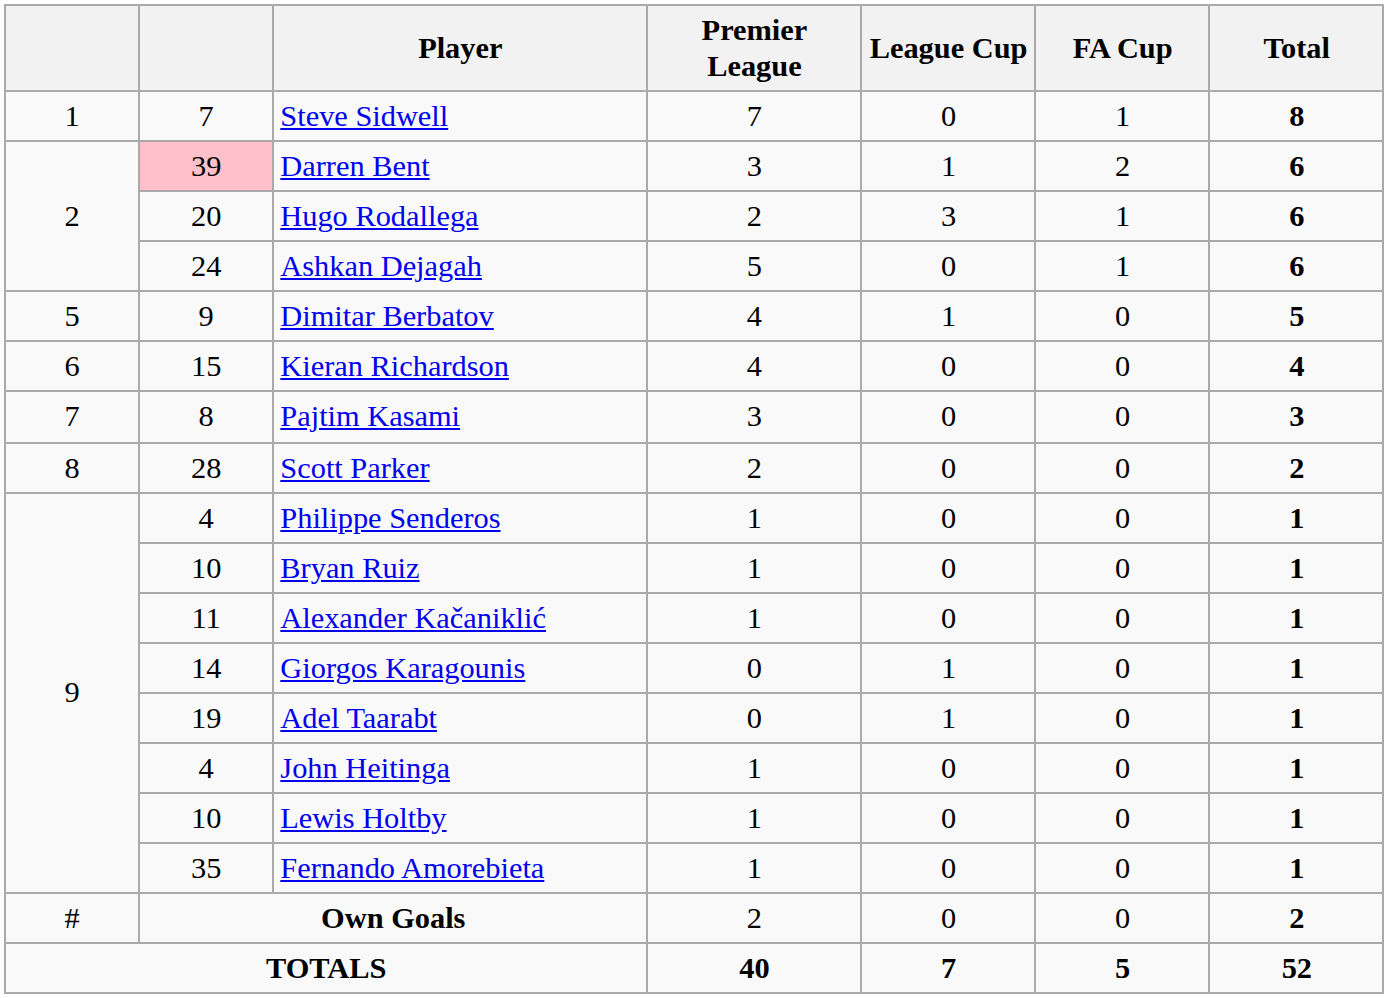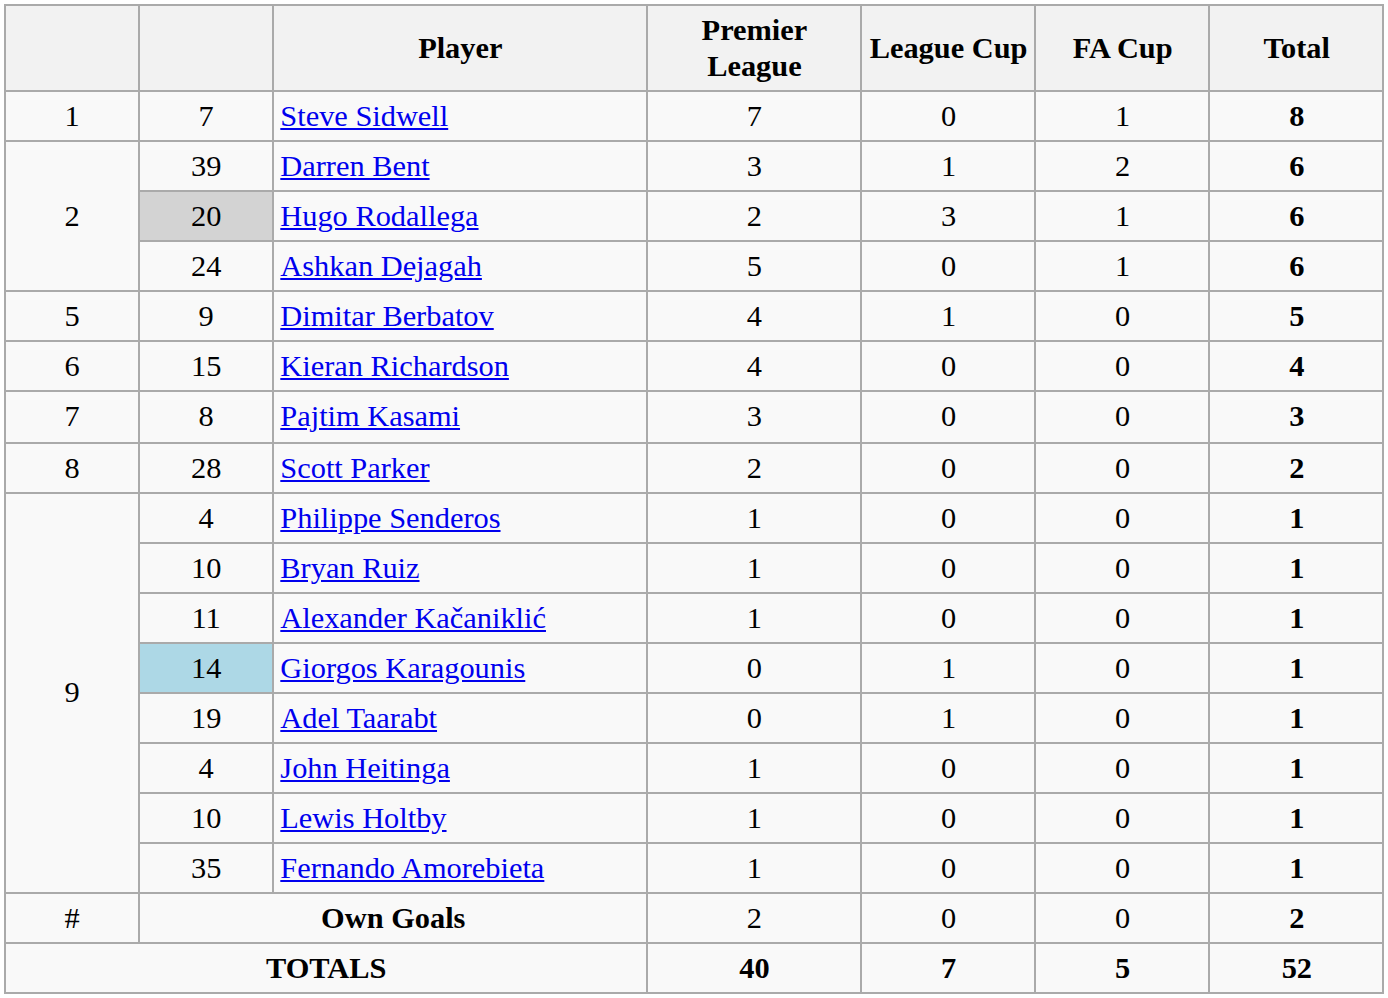(206, 166) pink background -> (206, 166) no background
(206, 216) no background -> (206, 216) lightgrey background
(206, 667) no background -> (206, 667) lightblue background
